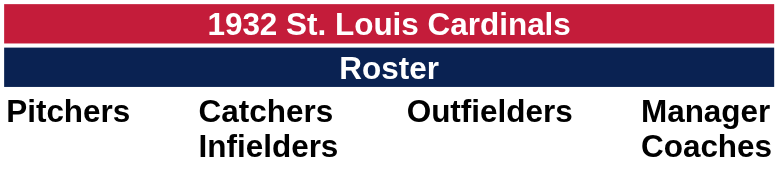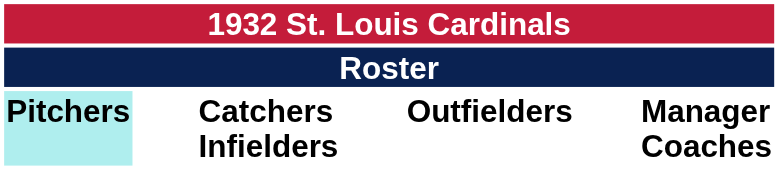(68, 111) no background -> (68, 111) paleturquoise background
